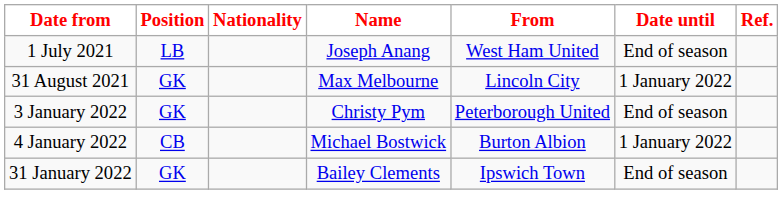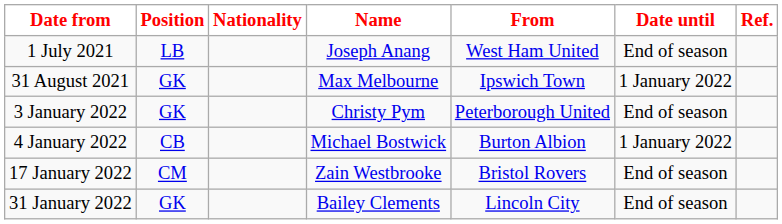(532, 81) Lincoln City -> (532, 81) Ipswich Town
+ row: (70, 173)
(532, 173) Ipswich Town -> (532, 204) Lincoln City
